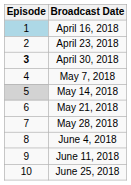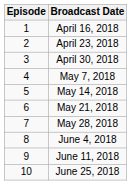(26, 28) lightblue background -> (26, 28) no background
(26, 60) bold -> (26, 60) normal
(26, 92) lightgrey background -> (26, 92) no background
